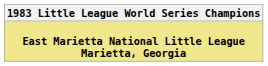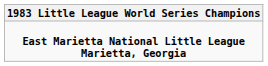(134, 47) khaki background -> (134, 47) no background
